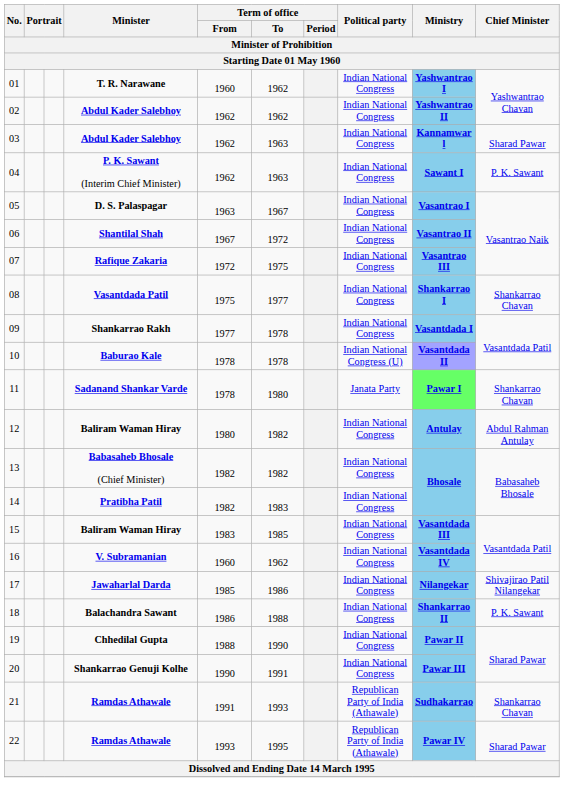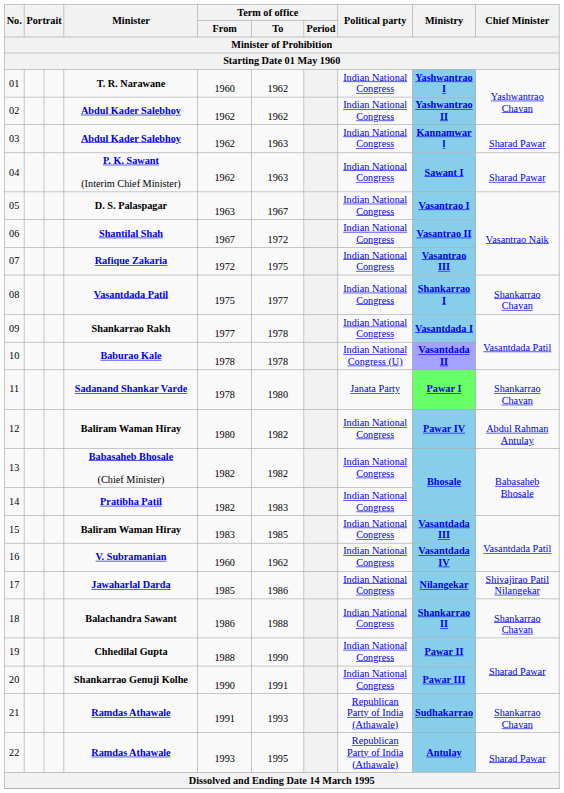(517, 172) P. K. Sawant -> (517, 178) Sharad Pawar
(444, 429) Antulay -> (444, 429) Pawar IV
(517, 612) P. K. Sawant -> (517, 624) Shankarrao Chavan
(444, 741) Pawar IV -> (444, 752) Antulay
